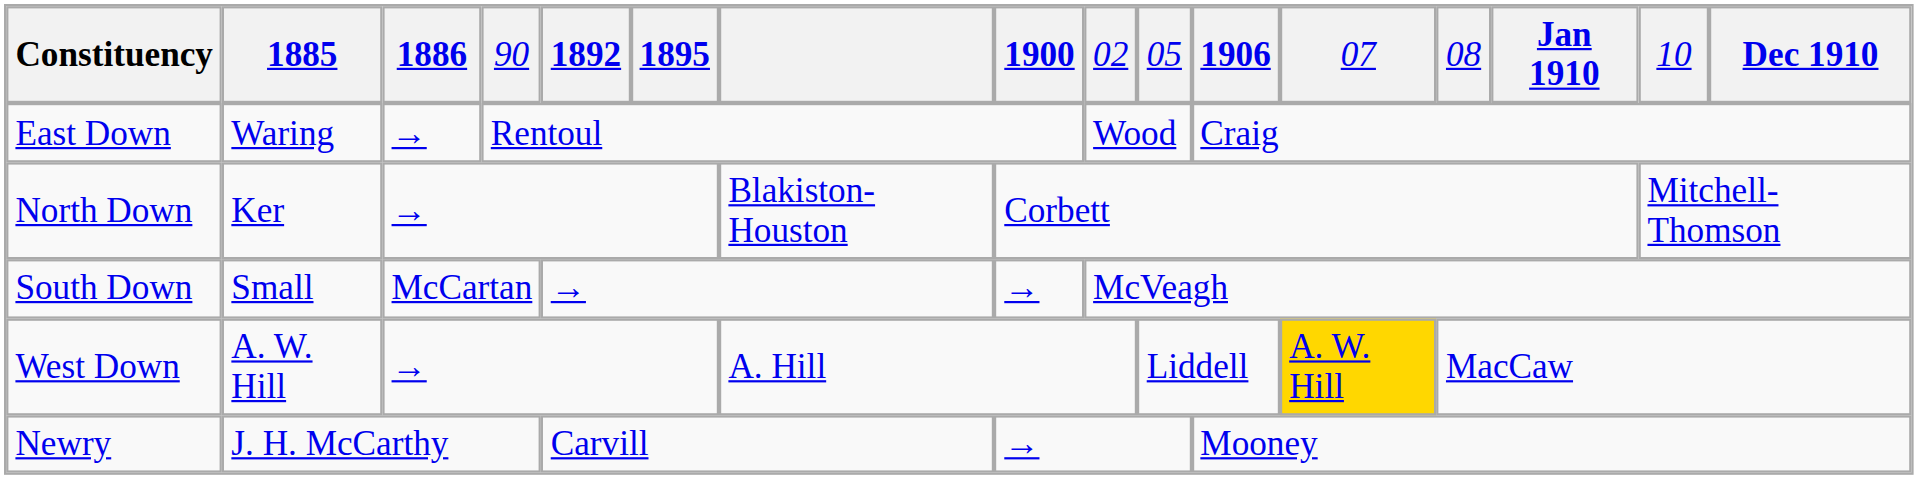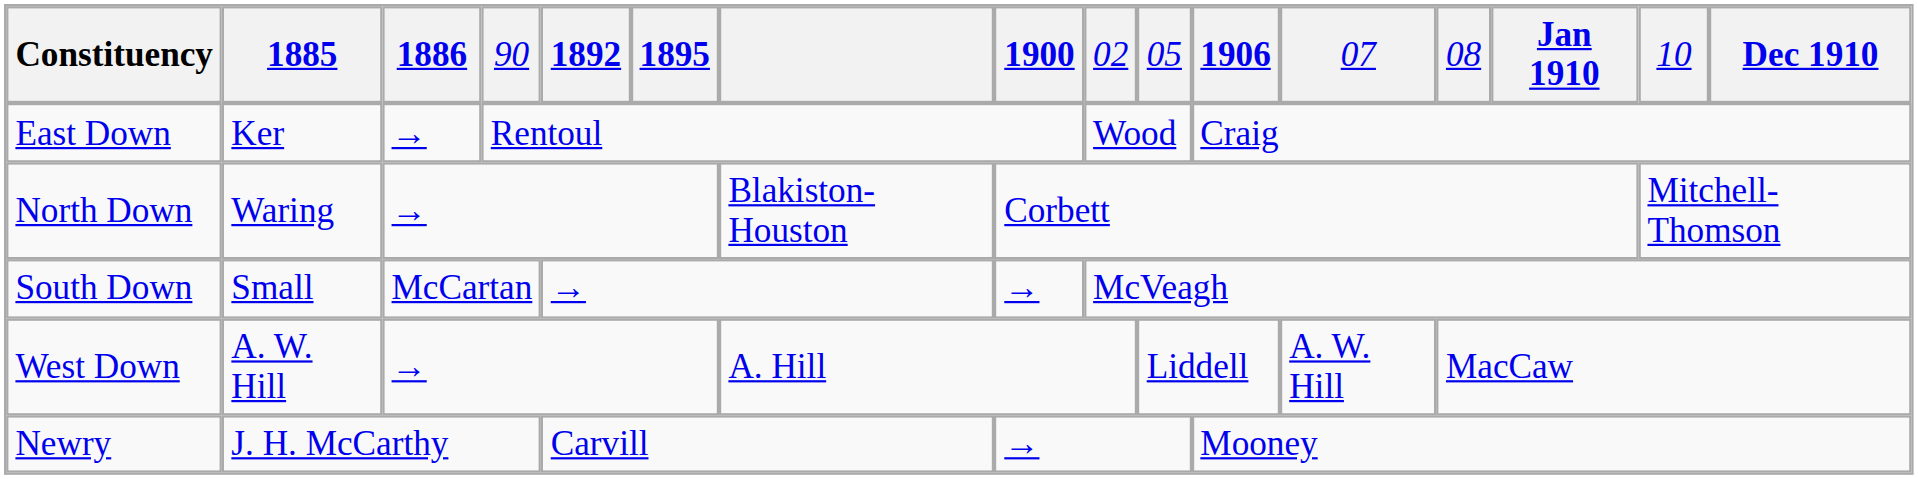(283, 132) Waring -> (258, 132) Ker
(258, 210) Ker -> (283, 210) Waring
(1330, 365) gold background -> (1330, 365) no background
